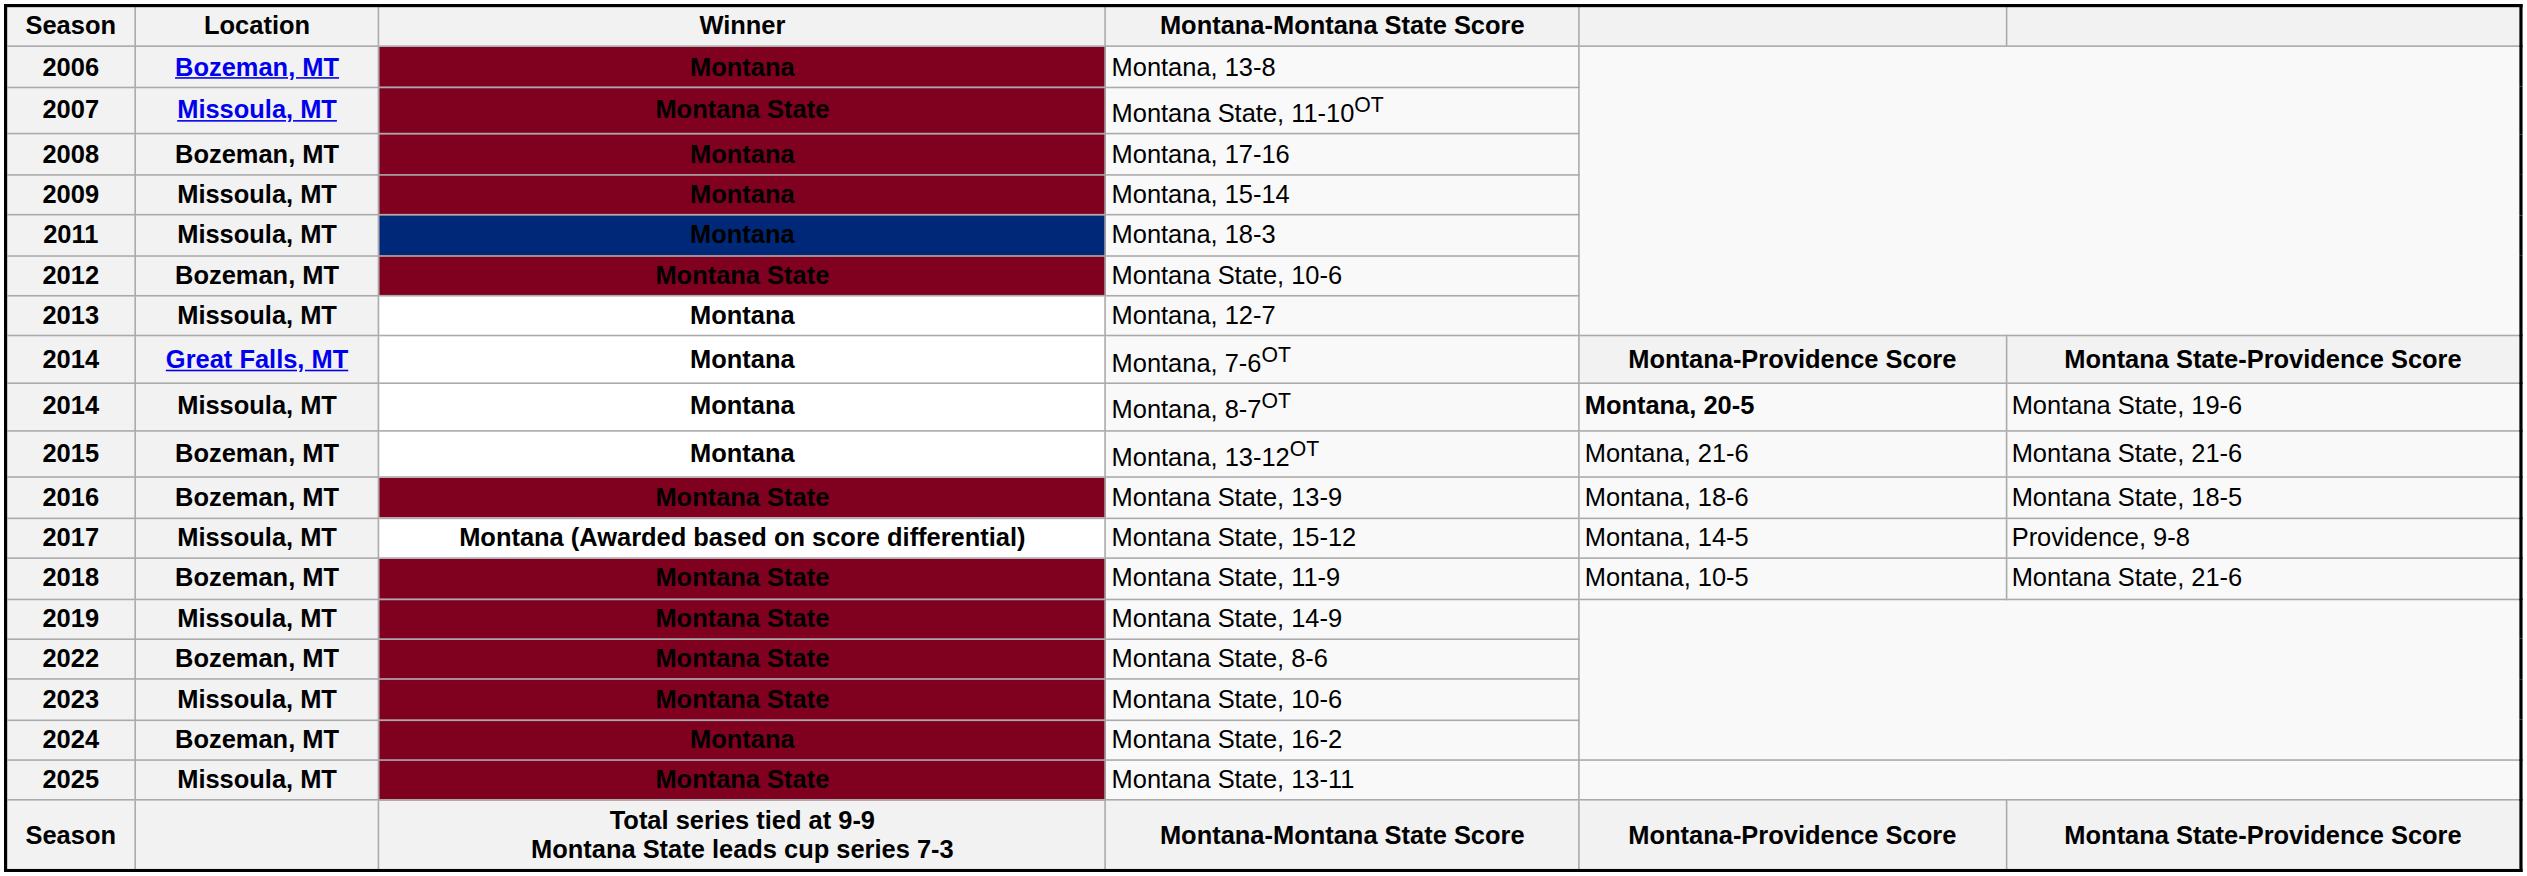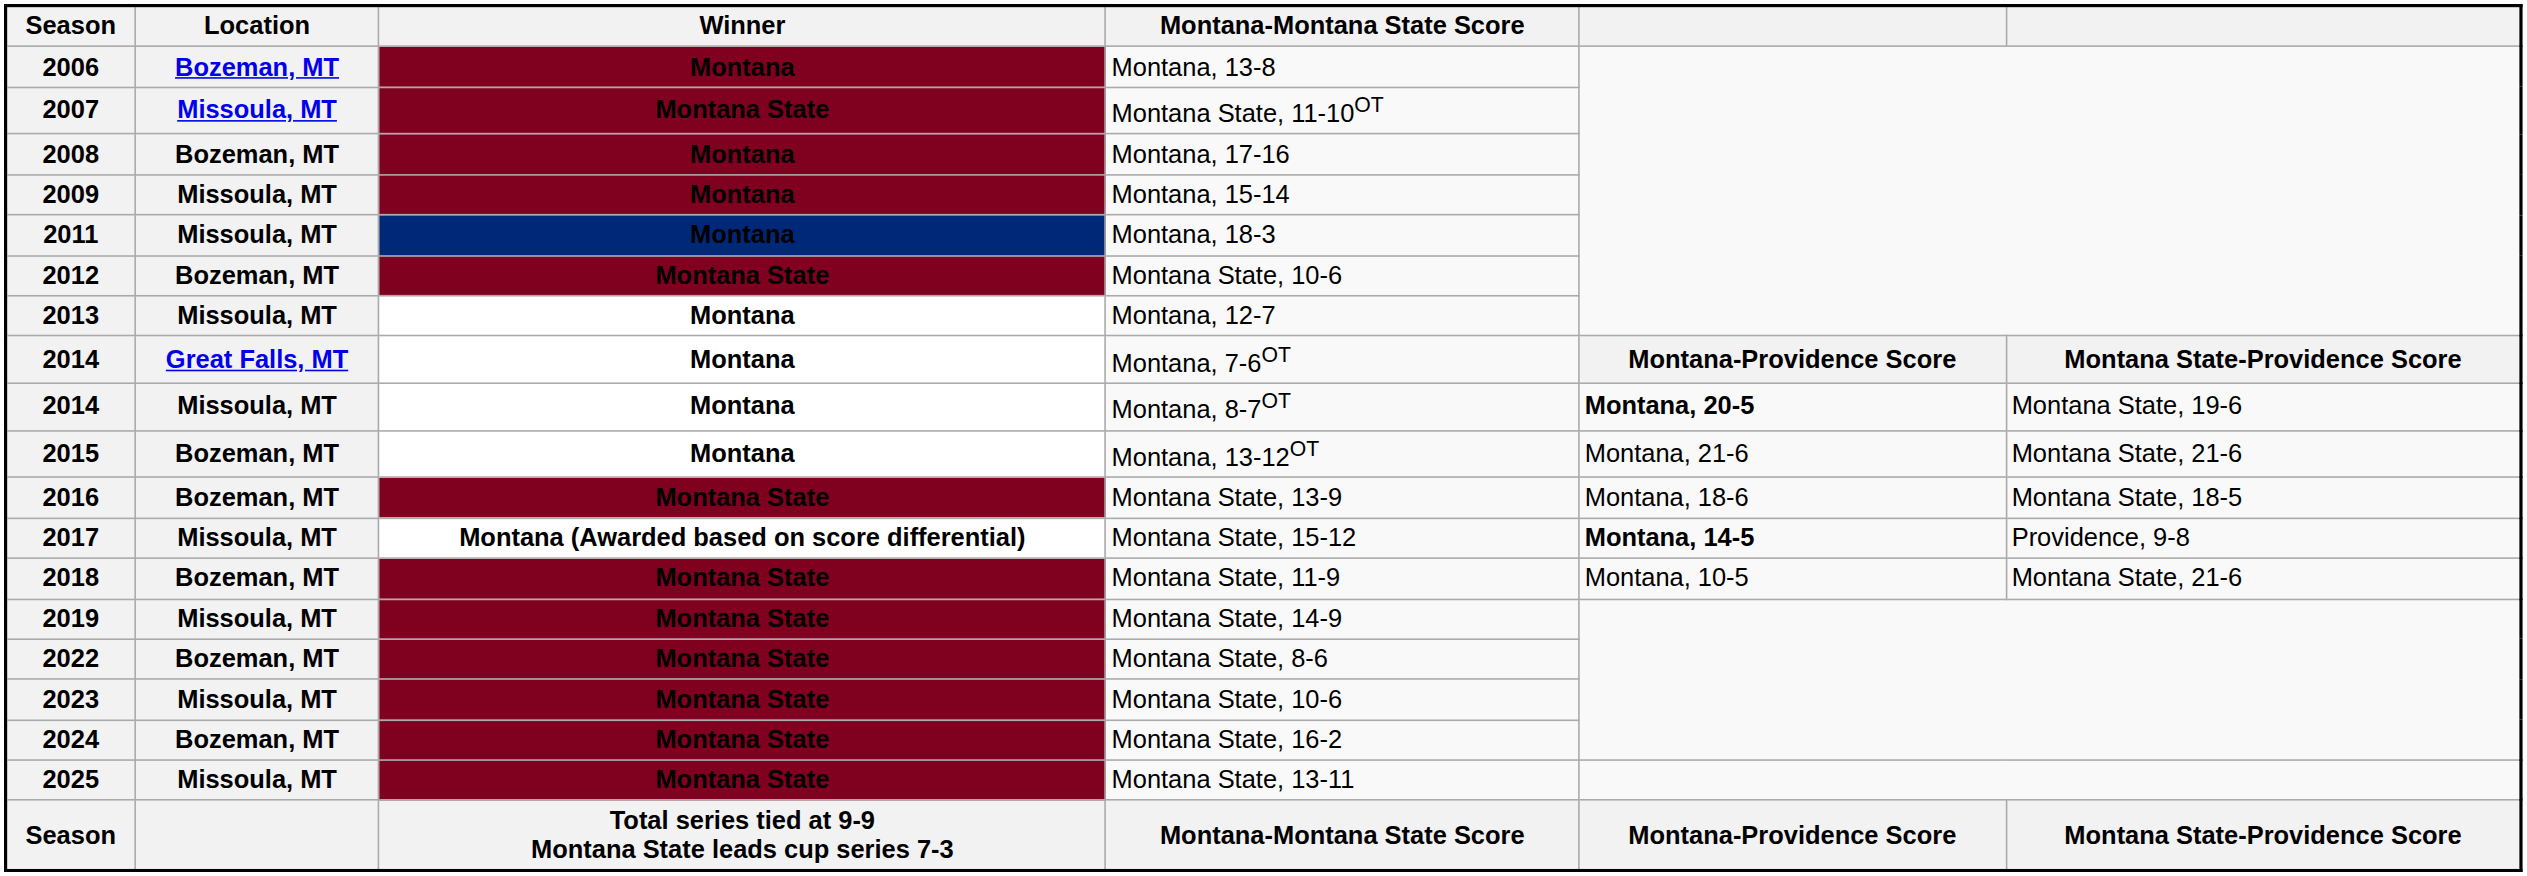(1667, 537) normal -> (1670, 537) bold
(742, 739) Montana -> (742, 739) Montana State
